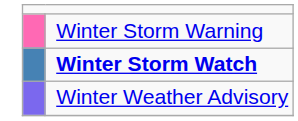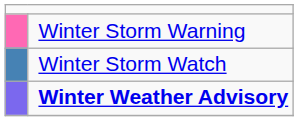(154, 64) bold -> (130, 64) normal
(169, 97) normal -> (160, 97) bold
